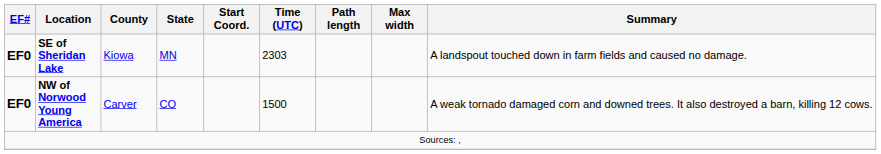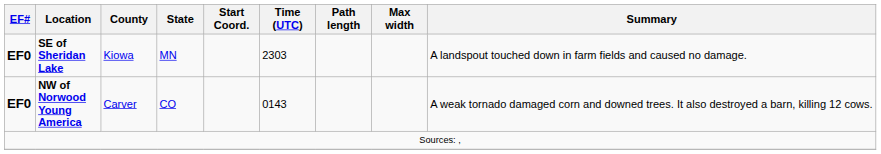(274, 104) 1500 -> (274, 104) 0143
